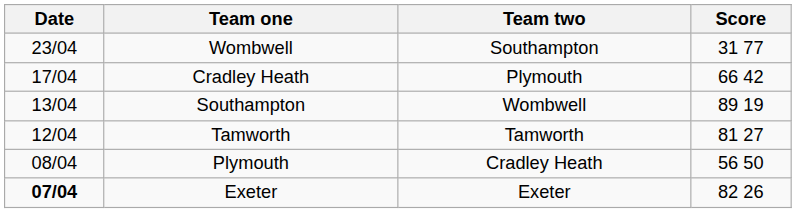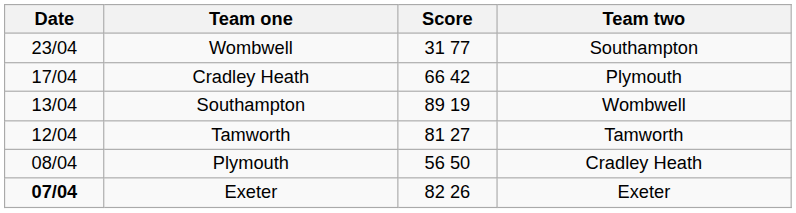columns swapped: (741, 18) <-> (544, 18)
